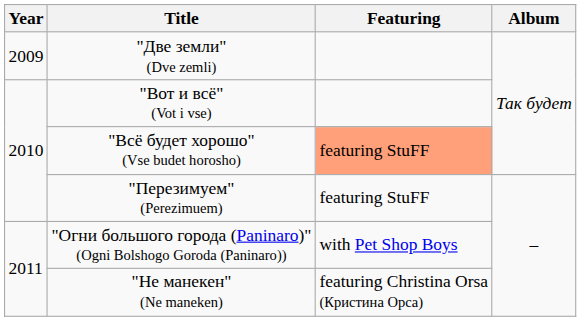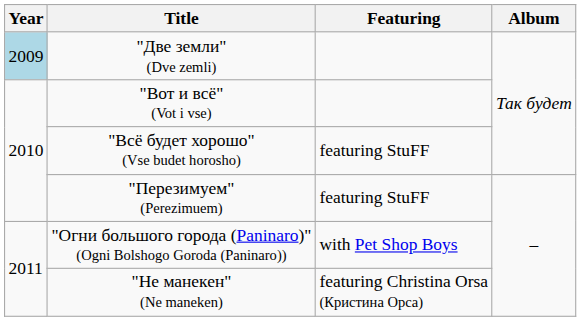(26, 55) no background -> (26, 55) lightblue background
(374, 150) lightsalmon background -> (374, 150) no background
